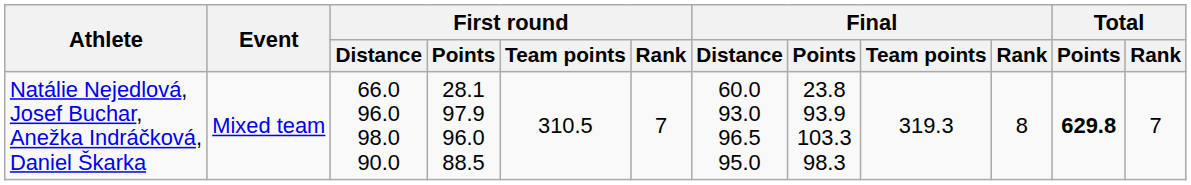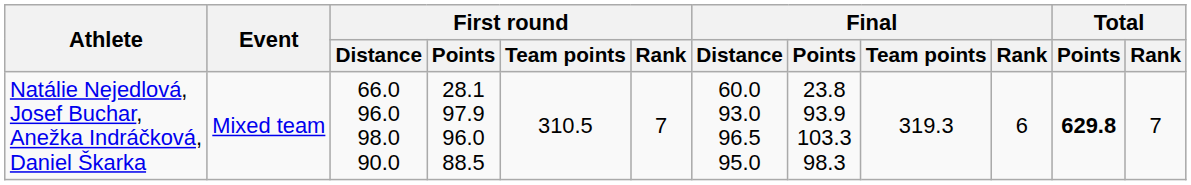(1022, 126) 8 -> (1022, 126) 6
